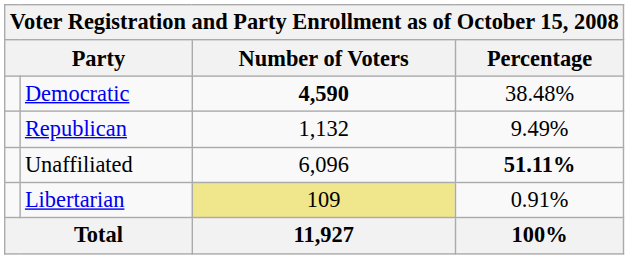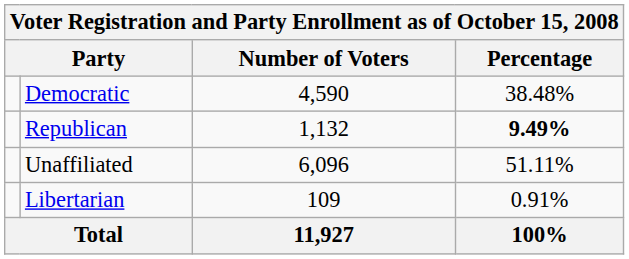(324, 93) bold -> (324, 93) normal
(540, 128) normal -> (540, 128) bold
(540, 164) bold -> (540, 164) normal
(324, 199) khaki background -> (324, 199) no background
